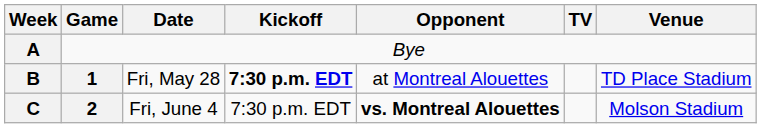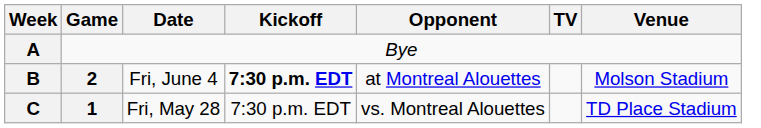(92, 79) 1 -> (92, 79) 2
(173, 79) Fri, May 28 -> (173, 79) Fri, June 4
(676, 79) TD Place Stadium -> (661, 79) Molson Stadium
(92, 108) 2 -> (92, 108) 1
(173, 108) Fri, June 4 -> (173, 108) Fri, May 28
(460, 108) bold -> (453, 108) normal
(676, 108) Molson Stadium -> (661, 108) TD Place Stadium
